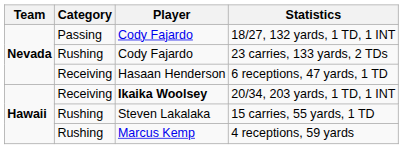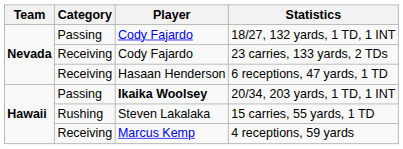(80, 54) Rushing -> (85, 54) Receiving
(85, 94) Receiving -> (80, 94) Passing
(80, 133) Rushing -> (85, 133) Receiving
